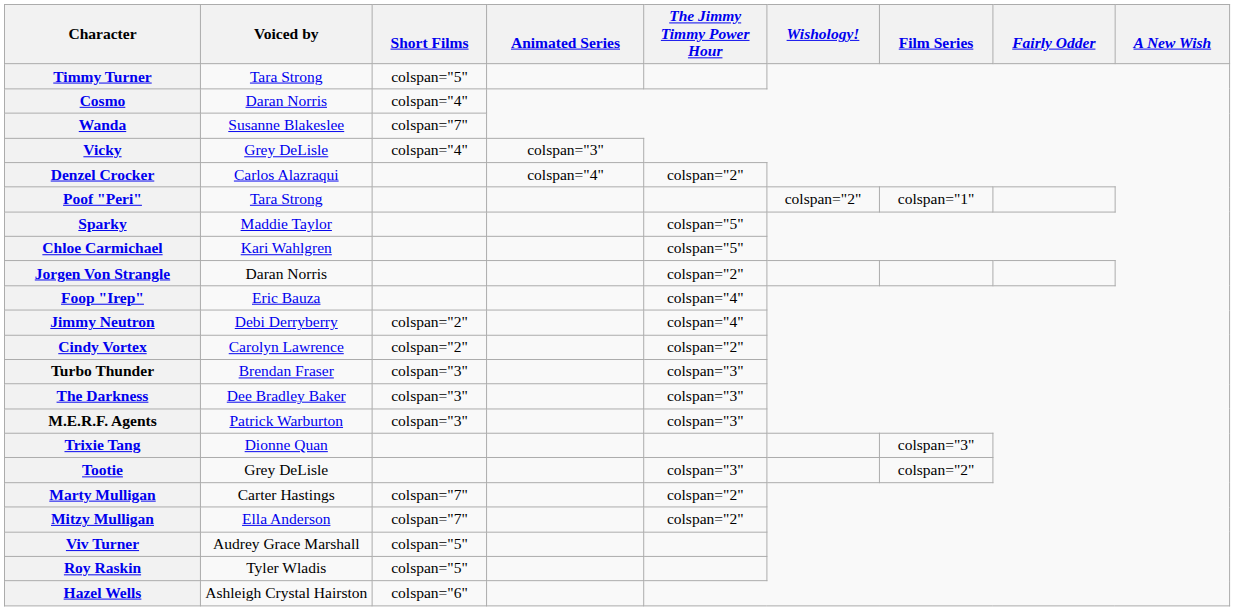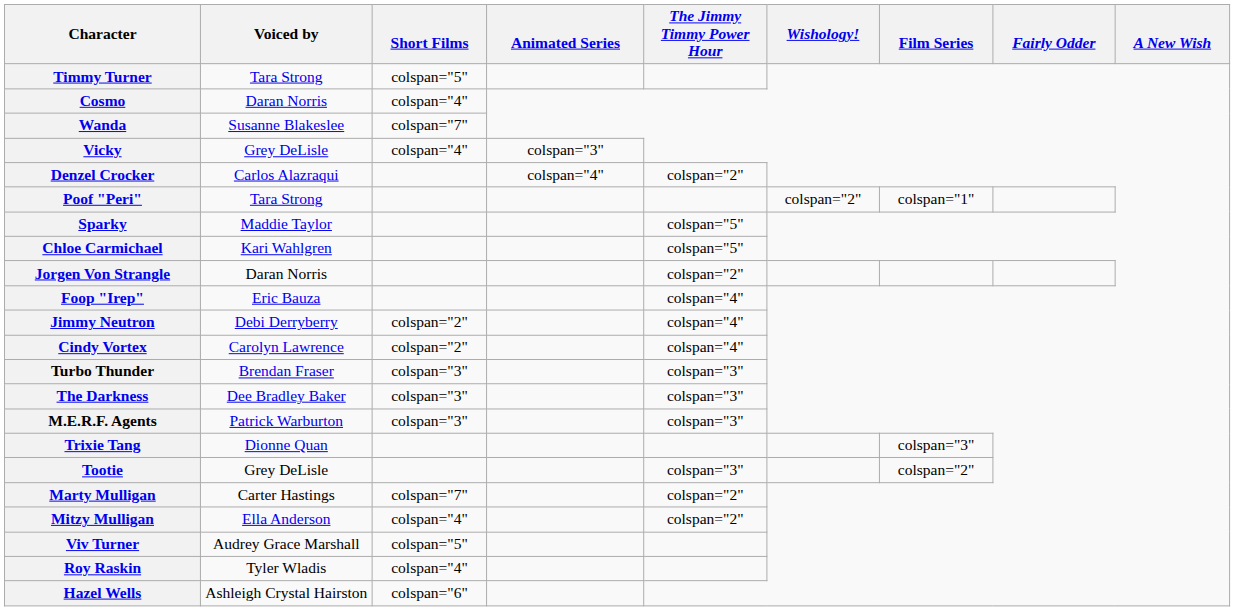(705, 347) colspan="2" -> (705, 347) colspan="4"
(430, 519) colspan="7" -> (430, 519) colspan="4"
(430, 568) colspan="5" -> (430, 568) colspan="4"
